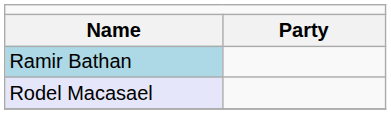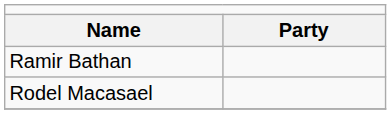(71, 62) lightblue background -> (71, 62) no background
(81, 94) lavender background -> (81, 94) no background
